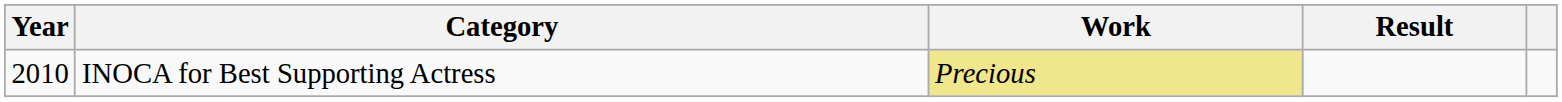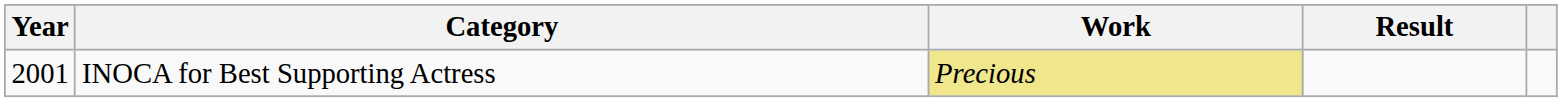(40, 72) 2010 -> (40, 72) 2001
